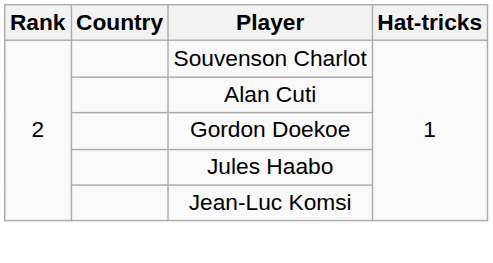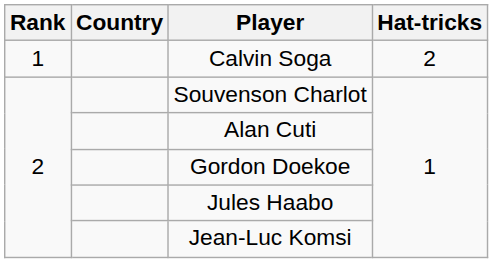+ row: (270, 58)
